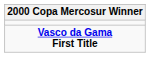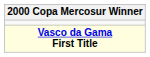(75, 38) no background -> (75, 38) lightyellow background
